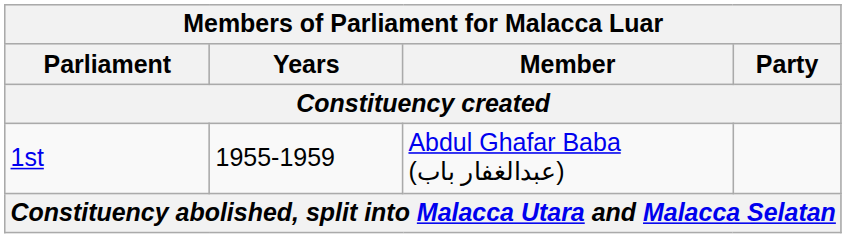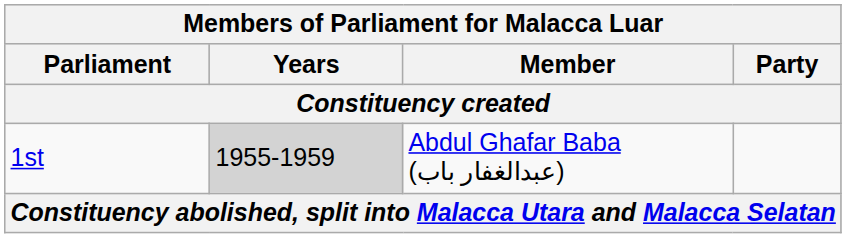(275, 157) no background -> (275, 157) lightgrey background
